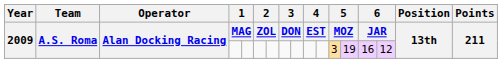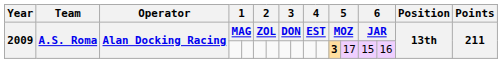(334, 50) normal -> (334, 50) bold
(349, 50) 19 -> (349, 50) 17
(368, 50) 16 -> (368, 50) 15
(386, 50) 12 -> (386, 50) 16
